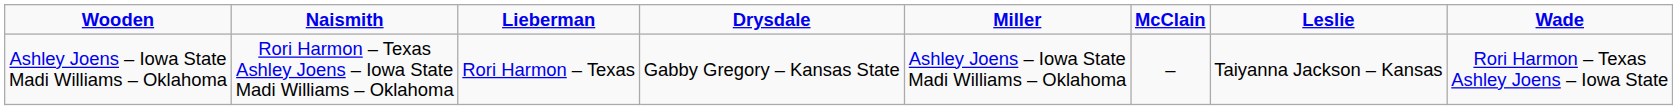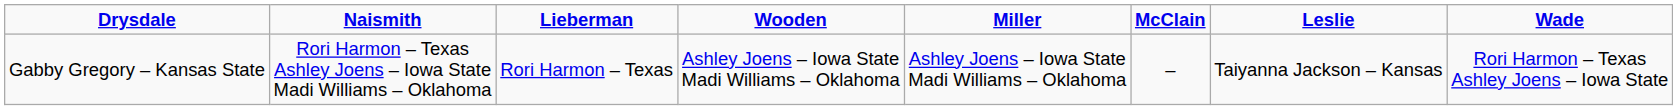columns swapped: (118, 20) <-> (772, 20)
